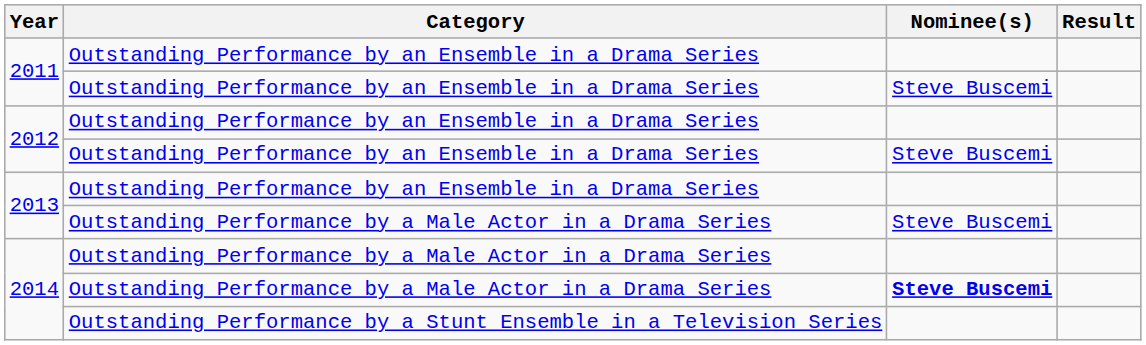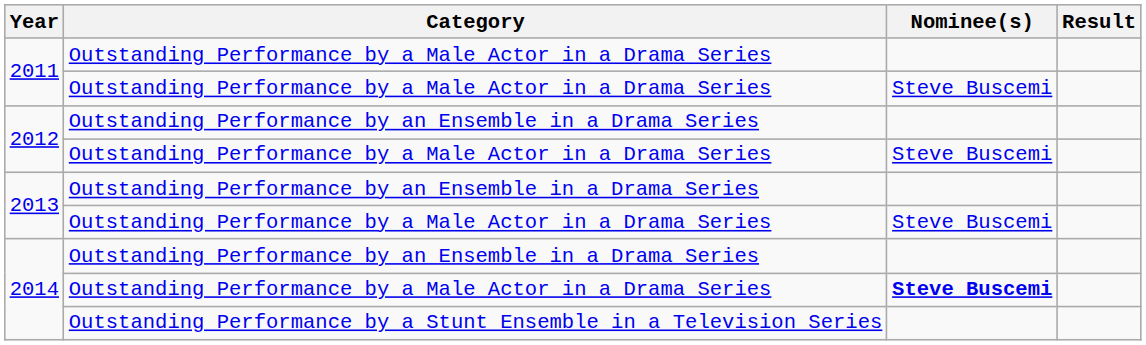(414, 55) Outstanding Performance by an Ensemble in a Drama Series -> (420, 55) Outstanding Performance by a Male Actor in a Drama Series
(414, 88) Outstanding Performance by an Ensemble in a Drama Series -> (420, 88) Outstanding Performance by a Male Actor in a Drama Series
(414, 155) Outstanding Performance by an Ensemble in a Drama Series -> (420, 155) Outstanding Performance by a Male Actor in a Drama Series
(420, 256) Outstanding Performance by a Male Actor in a Drama Series -> (414, 256) Outstanding Performance by an Ensemble in a Drama Series
